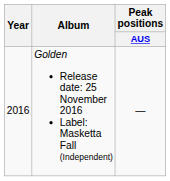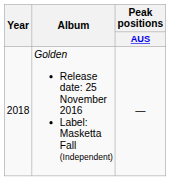(18, 111) 2016 -> (18, 111) 2018
